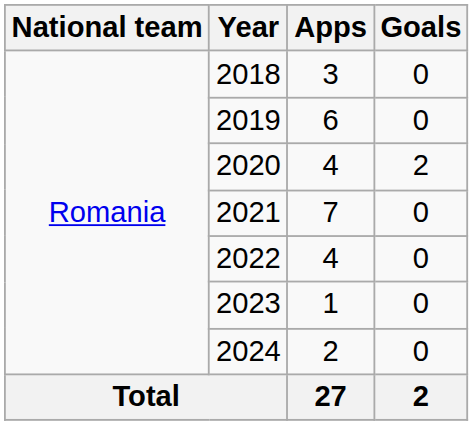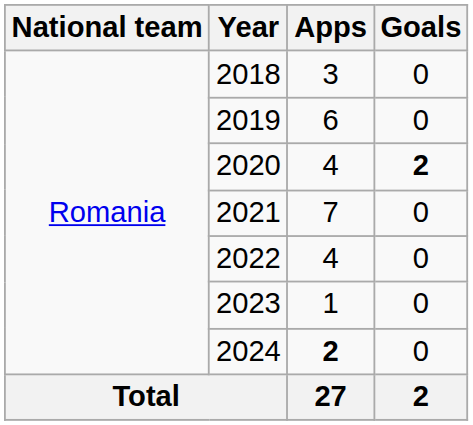(421, 166) normal -> (421, 166) bold
(331, 350) normal -> (331, 350) bold
